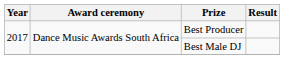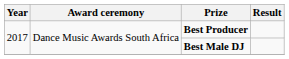(214, 29) normal -> (216, 29) bold
(213, 46) normal -> (214, 46) bold
